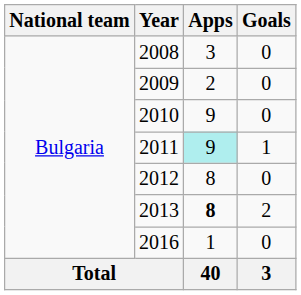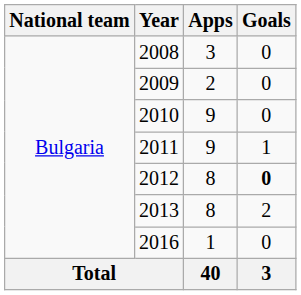(210, 147) paleturquoise background -> (210, 147) no background
(266, 178) normal -> (266, 178) bold
(210, 210) bold -> (210, 210) normal
